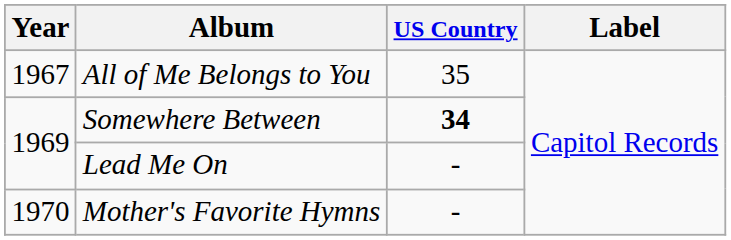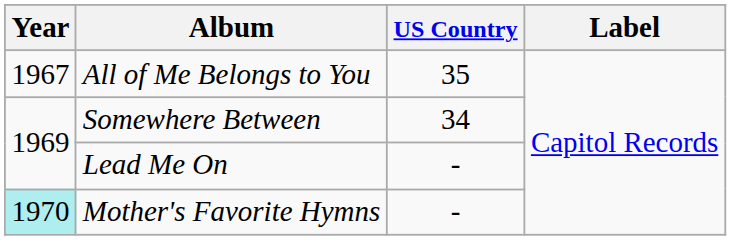(456, 119) bold -> (456, 119) normal
(41, 211) no background -> (41, 211) paleturquoise background
